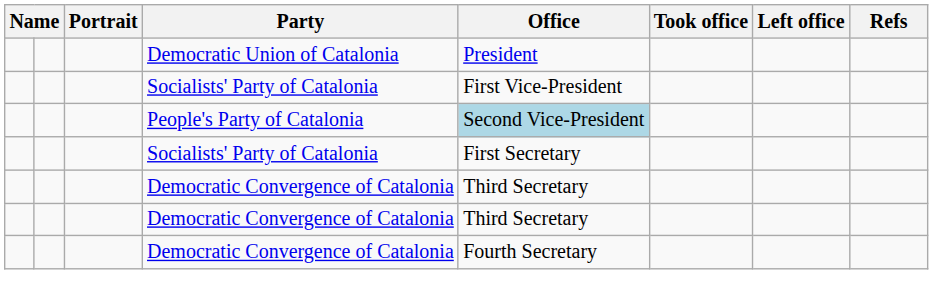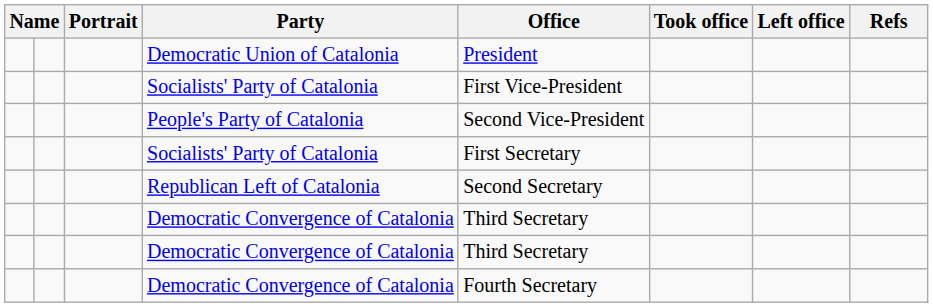(554, 120) lightblue background -> (554, 120) no background
+ row: (20, 187)
